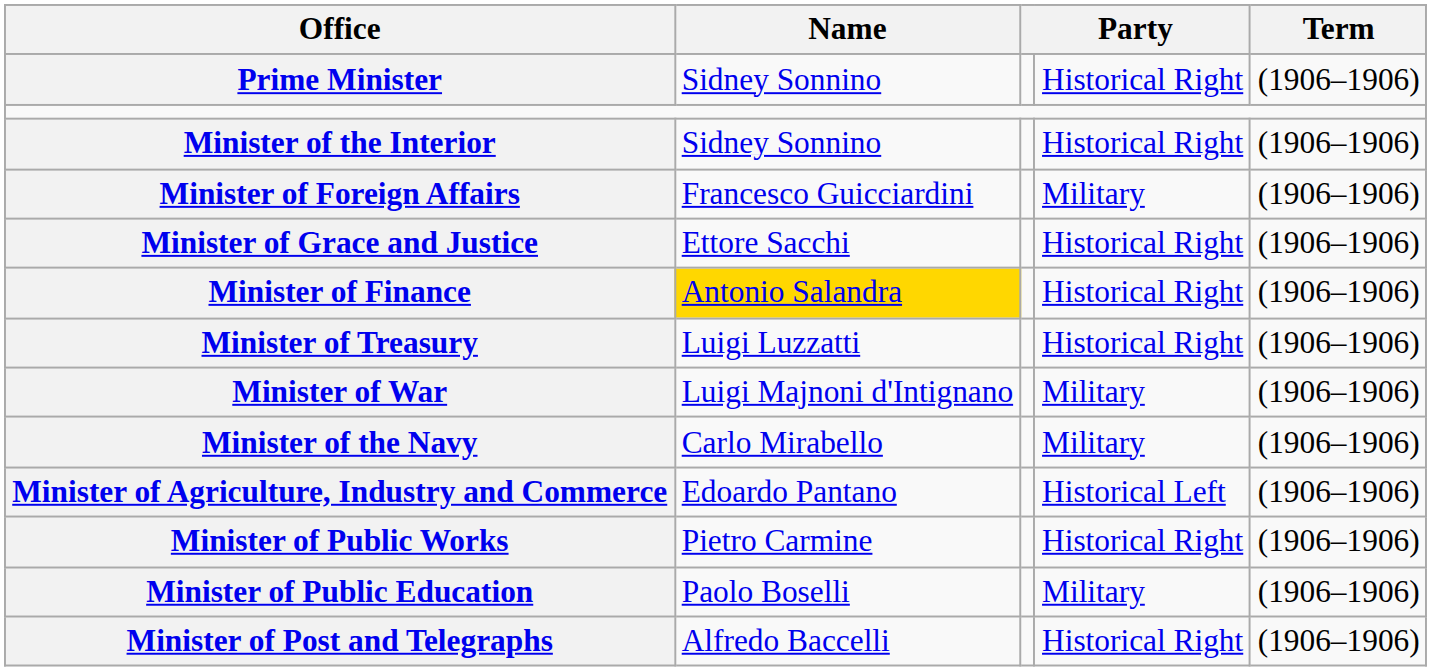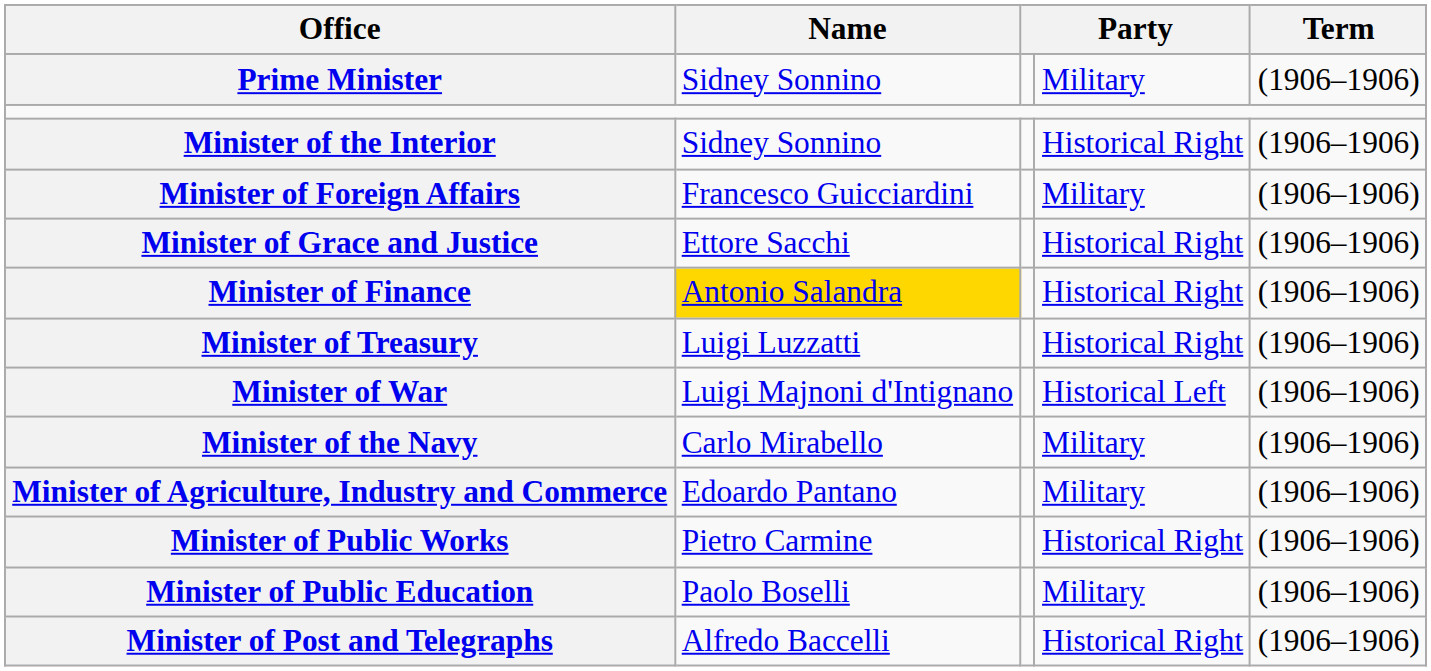(1143, 79) Historical Right -> (1093, 79) Military
(1093, 391) Military -> (1134, 391) Historical Left
(1134, 491) Historical Left -> (1093, 491) Military
